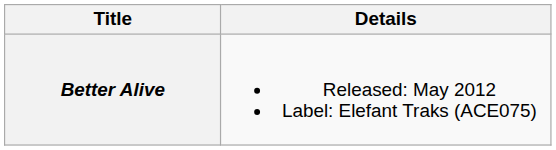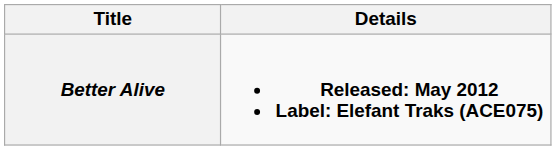(386, 100) normal -> (386, 100) bold
